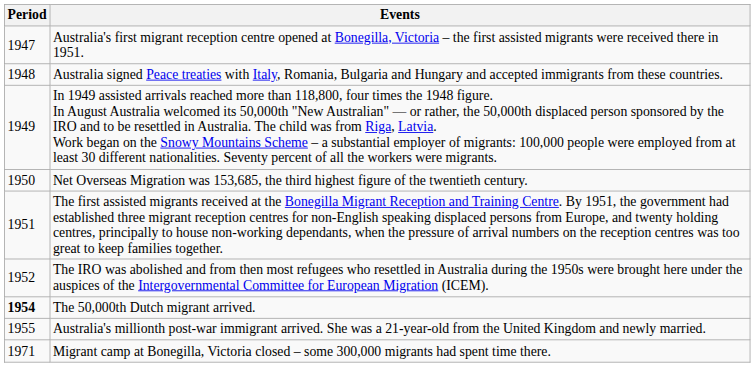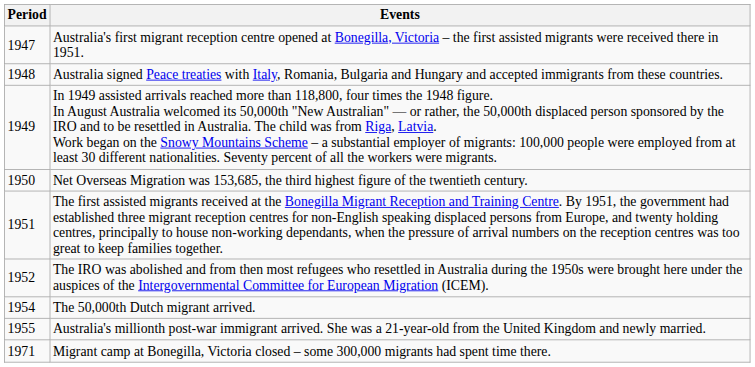(21, 307) bold -> (21, 307) normal
